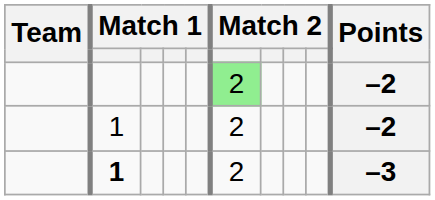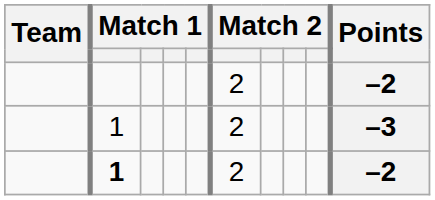(237, 83) lightgreen background -> (237, 83) no background
(381, 127) –2 -> (381, 127) –3
(381, 171) –3 -> (381, 171) –2
